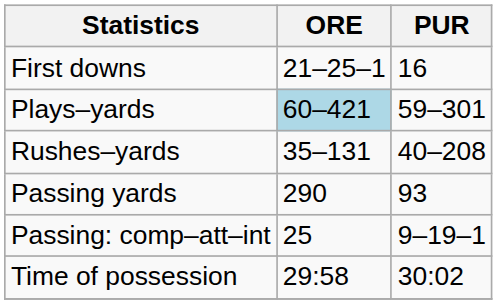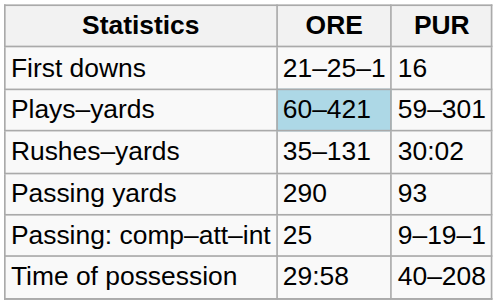(442, 151) 40–208 -> (431, 151) 30:02
(431, 277) 30:02 -> (442, 277) 40–208
